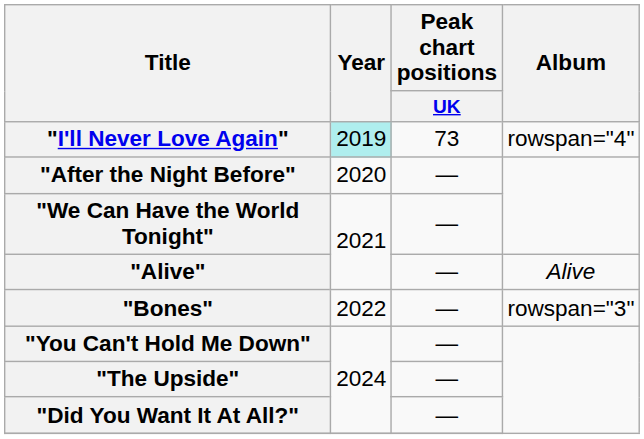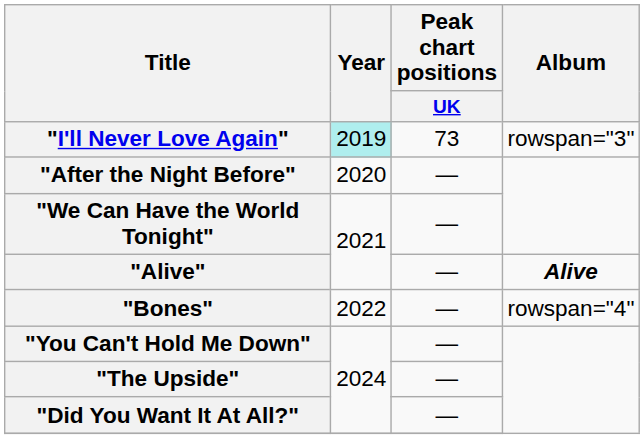(571, 139) rowspan="4" -> (571, 139) rowspan="3"
(571, 271) normal -> (571, 271) bold
(571, 307) rowspan="3" -> (571, 307) rowspan="4"
